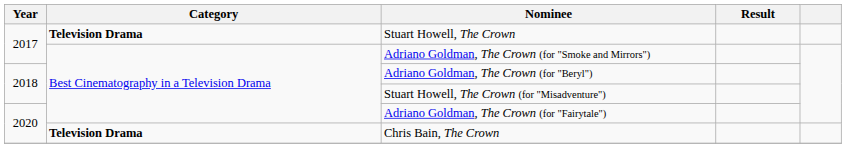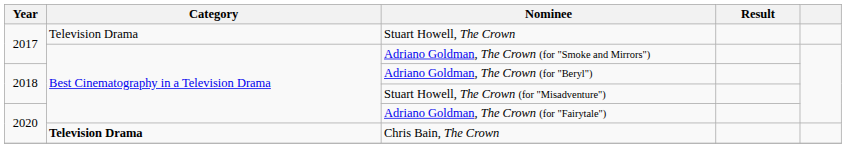(96, 34) bold -> (94, 34) normal
